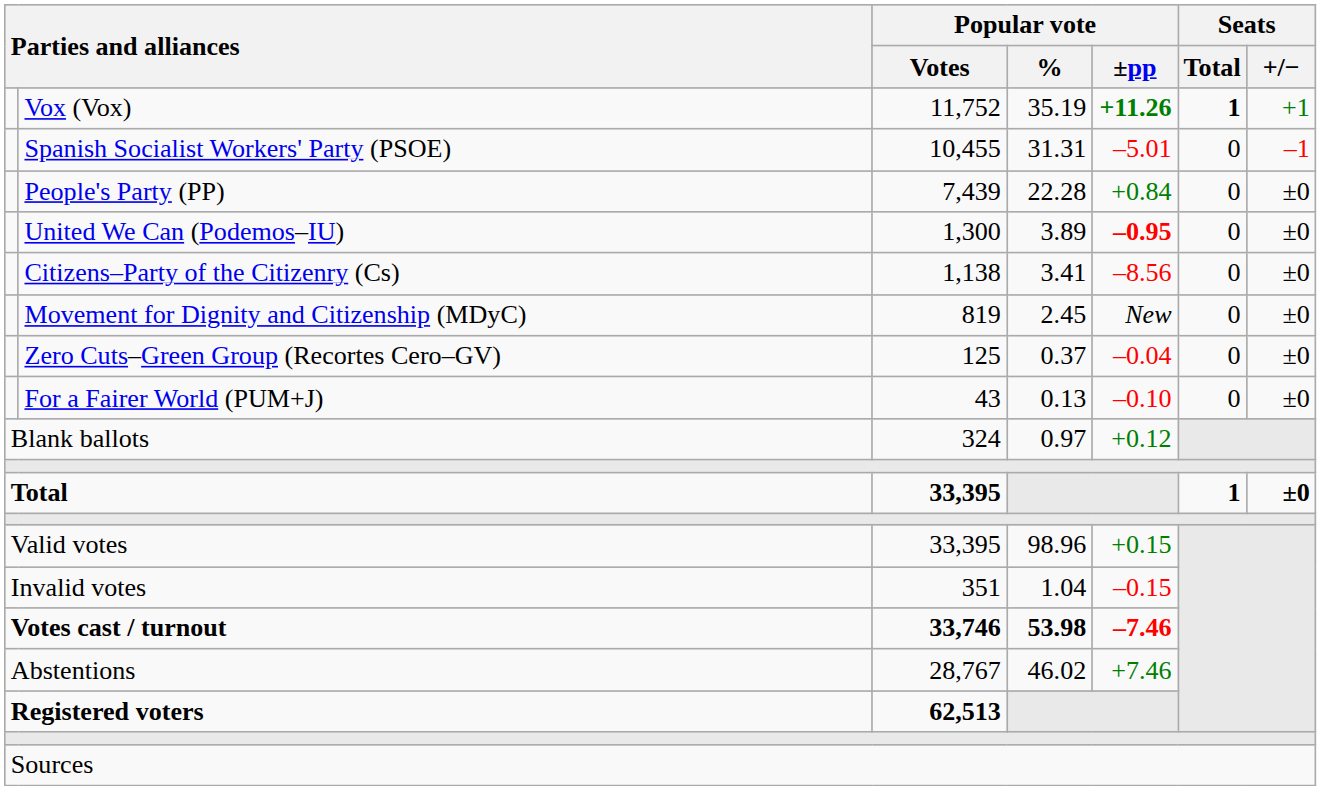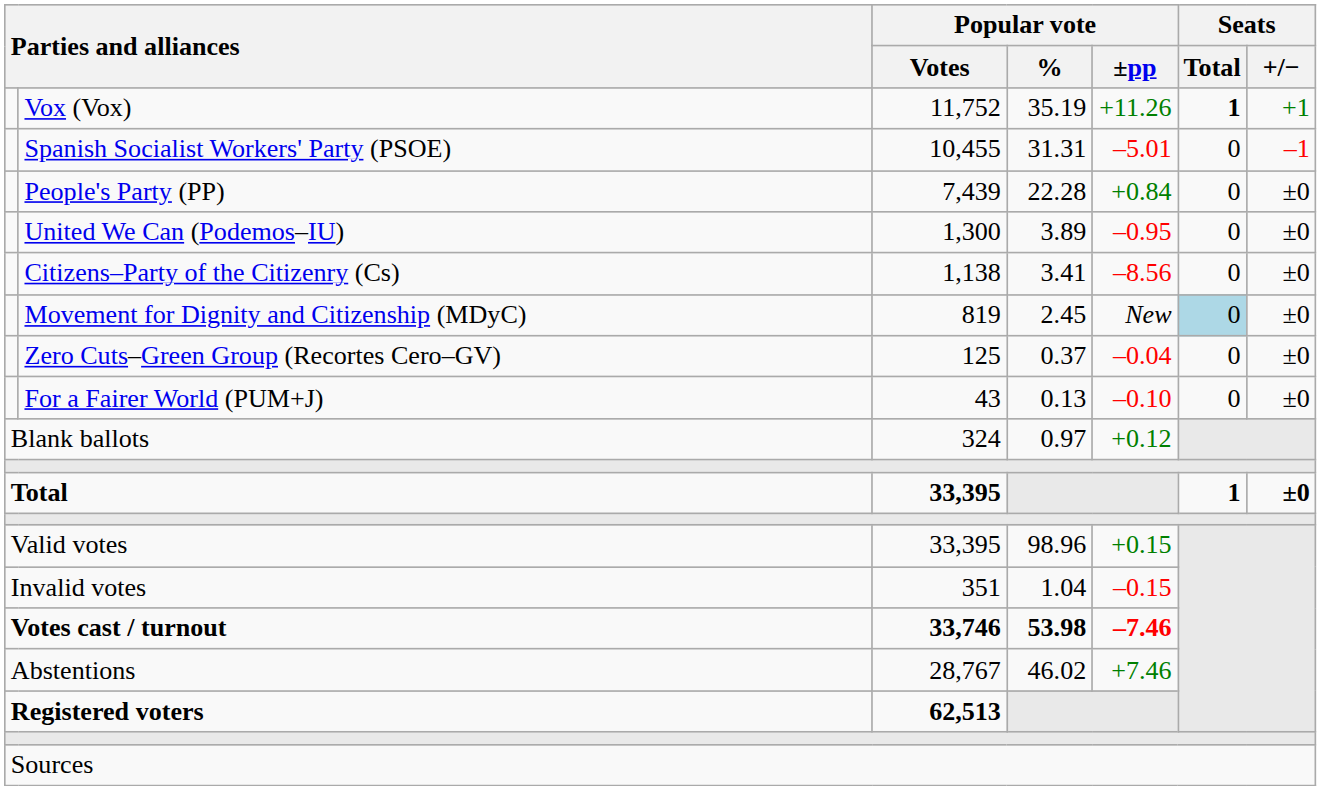(1136, 107) bold -> (1135, 107) normal
(1142, 231) bold -> (1142, 231) normal
(1234, 314) no background -> (1234, 314) lightblue background
